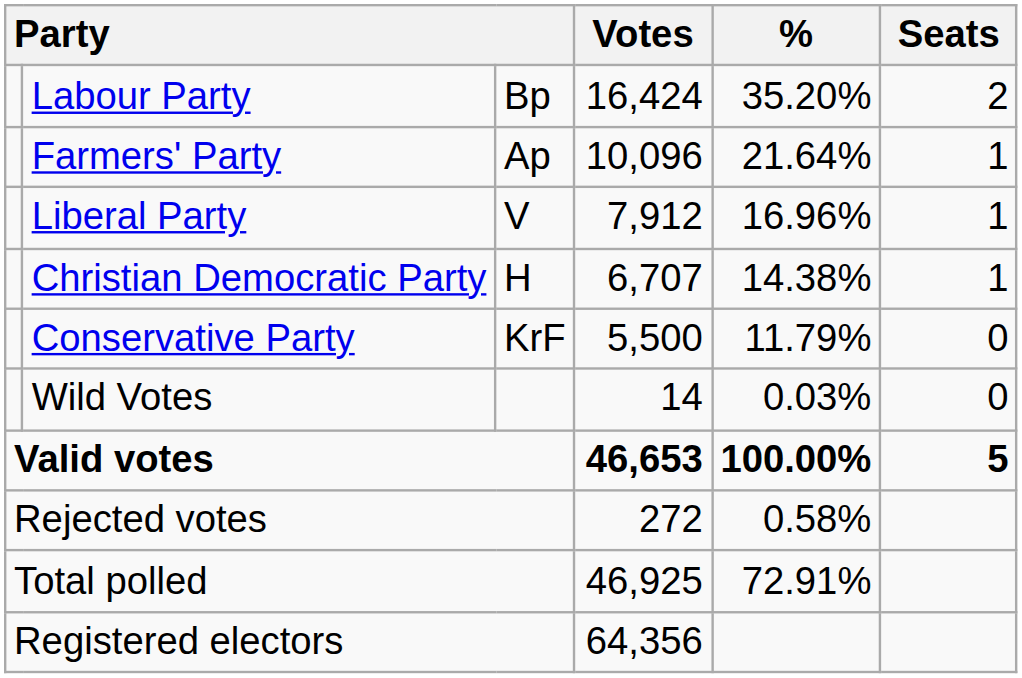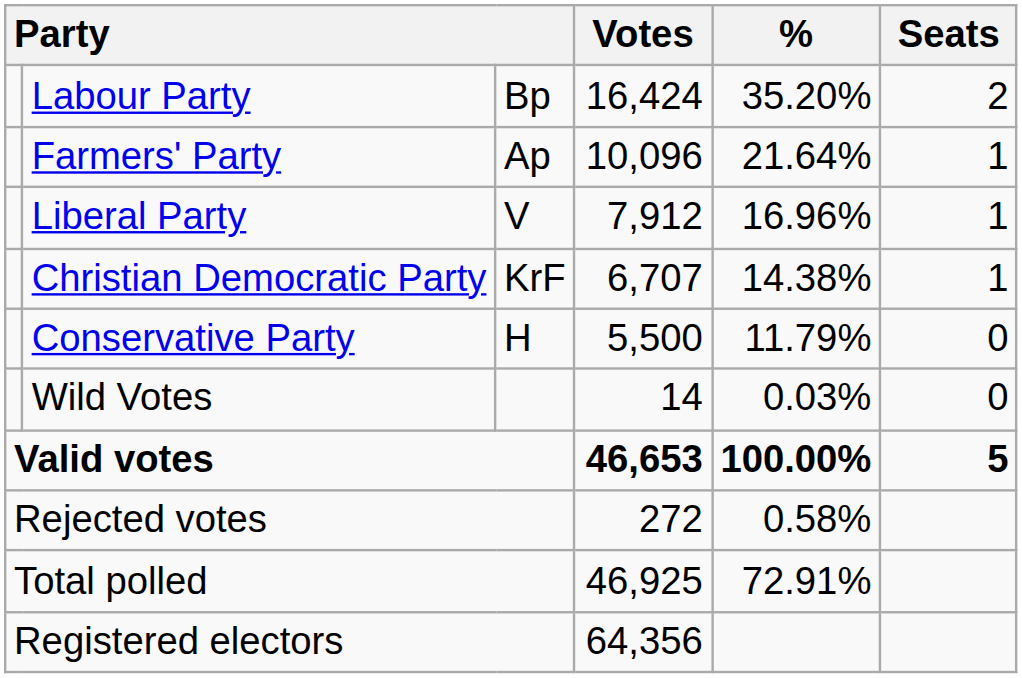(518, 277) H -> (535, 277) KrF
(535, 338) KrF -> (518, 338) H
